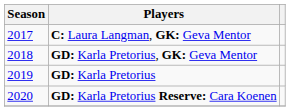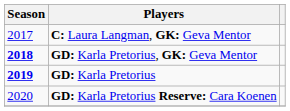(20, 55) normal -> (20, 55) bold
(20, 75) normal -> (20, 75) bold
